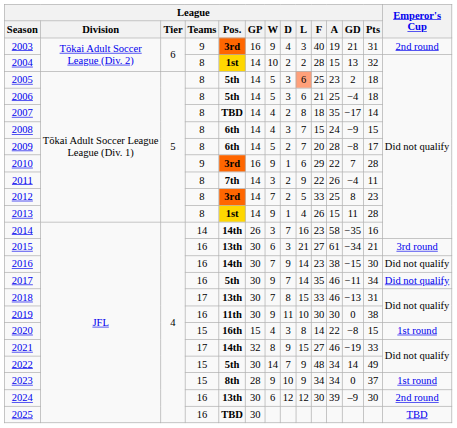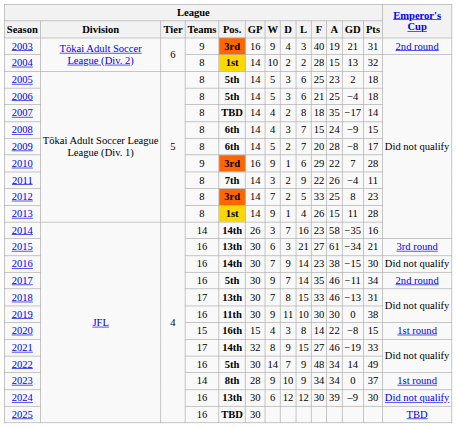(304, 79) lightsalmon background -> (304, 79) no background
(417, 280) Did not qualify -> (417, 280) 2nd round
(202, 364) 15 -> (202, 364) 16
(202, 381) 15 -> (202, 381) 14
(417, 398) 2nd round -> (417, 398) Did not qualify
